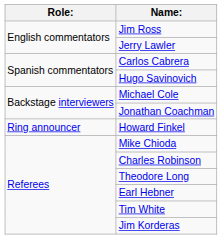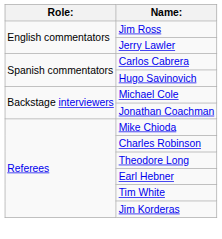- row: (152, 127)
